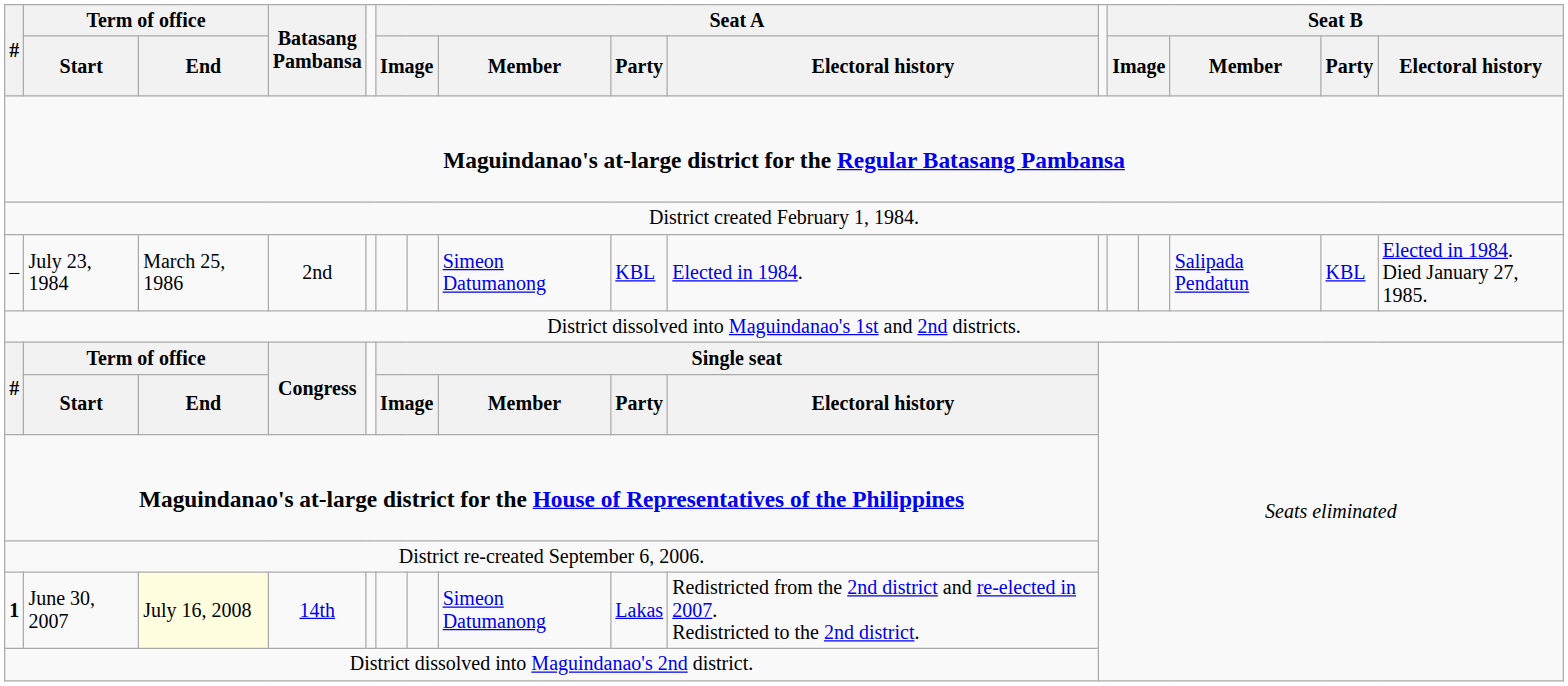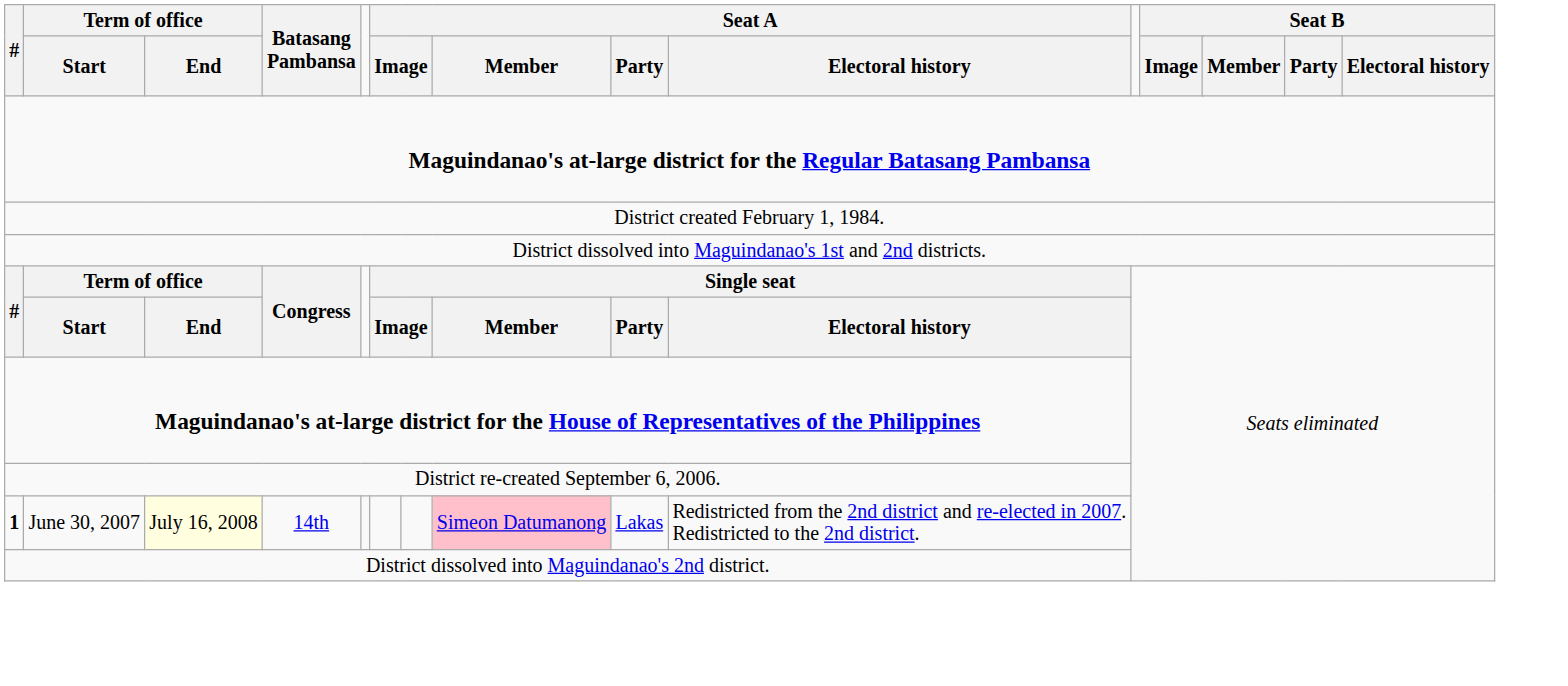- row: (14, 272)
(494, 610) no background -> (521, 522) pink background
